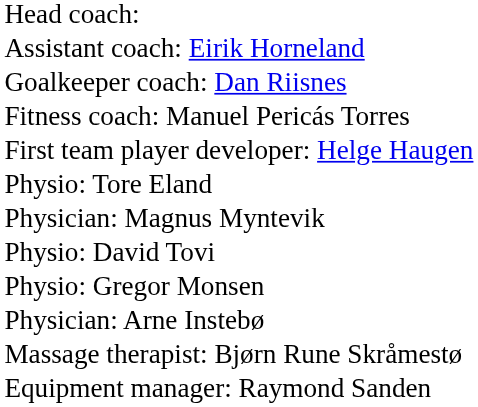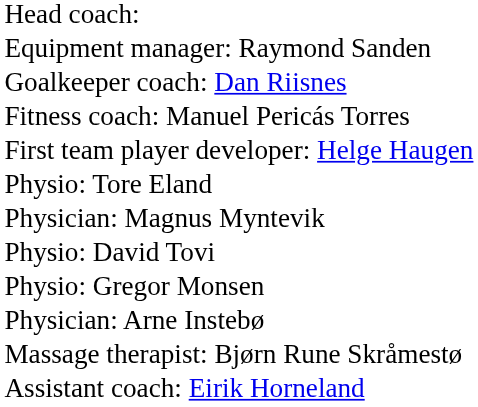(185, 48) Assistant coach: Eirik Horneland -> (218, 48) Equipment manager: Raymond Sanden
(218, 388) Equipment manager: Raymond Sanden -> (185, 388) Assistant coach: Eirik Horneland
